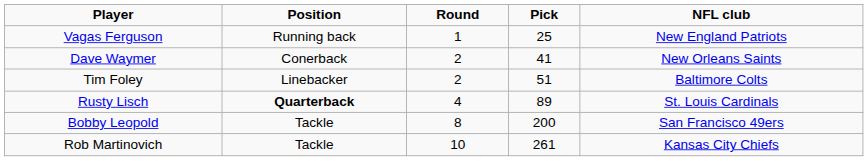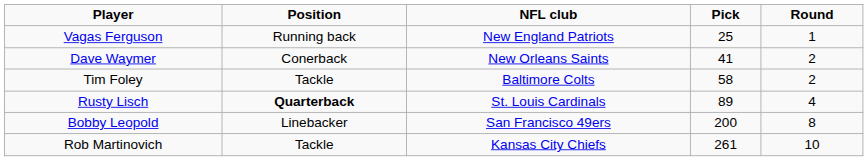columns swapped: (458, 15) <-> (721, 15)
(314, 79) Linebacker -> (314, 79) Tackle
(544, 79) 51 -> (726, 79) 58
(314, 123) Tackle -> (314, 123) Linebacker
